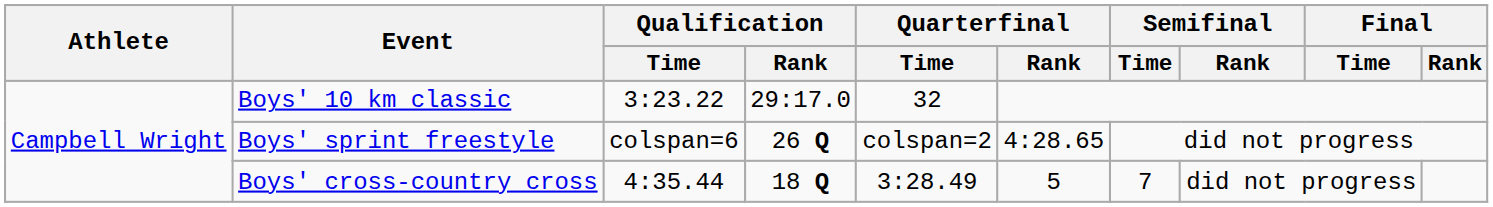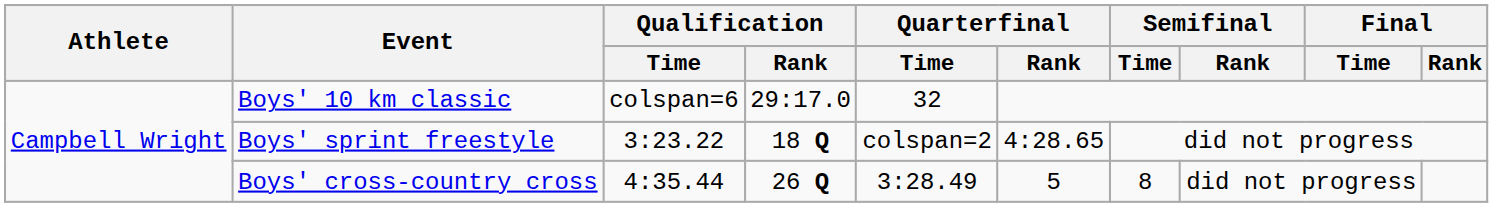(674, 101) 3:23.22 -> (674, 101) colspan=6
(674, 141) colspan=6 -> (674, 141) 3:23.22
(800, 141) 26 Q -> (800, 141) 18 Q
(800, 181) 18 Q -> (800, 181) 26 Q
(1145, 181) 7 -> (1145, 181) 8
